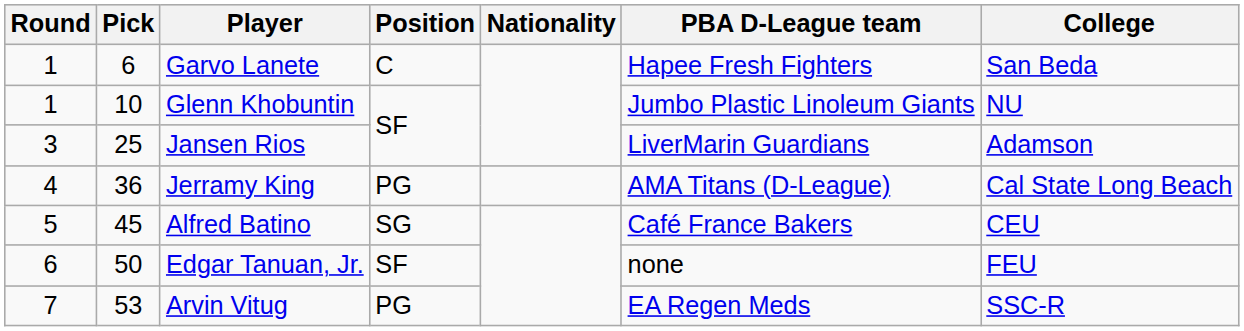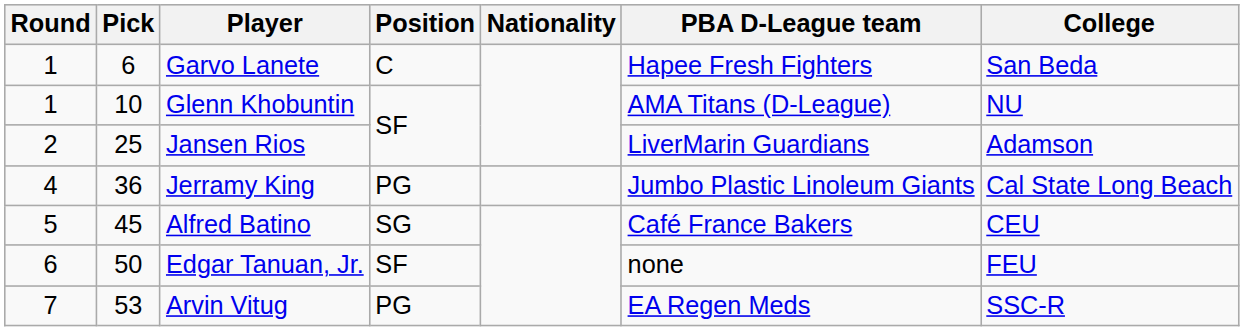(801, 104) Jumbo Plastic Linoleum Giants -> (759, 104) AMA Titans (D-League)
(51, 144) 3 -> (51, 144) 2
(759, 184) AMA Titans (D-League) -> (801, 184) Jumbo Plastic Linoleum Giants
